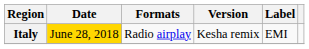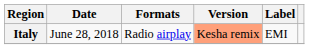(84, 33) gold background -> (84, 33) no background
(228, 33) no background -> (228, 33) lightsalmon background
